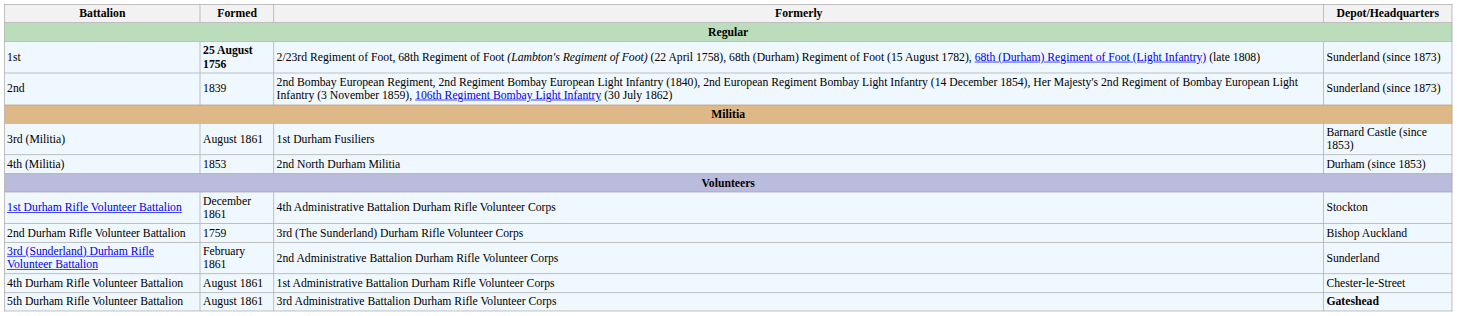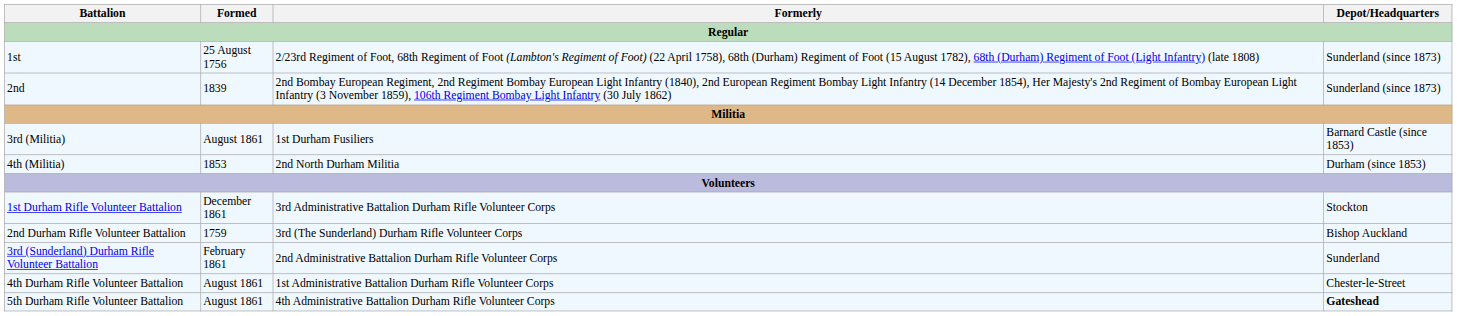(228, 57) bold -> (227, 57) normal
(416, 207) 4th Administrative Battalion Durham Rifle Volunteer Corps -> (415, 207) 3rd Administrative Battalion Durham Rifle Volunteer Corps
(417, 301) 3rd Administrative Battalion Durham Rifle Volunteer Corps -> (415, 301) 4th Administrative Battalion Durham Rifle Volunteer Corps
